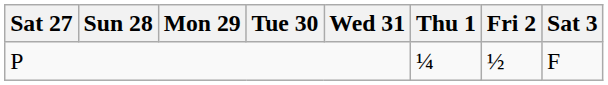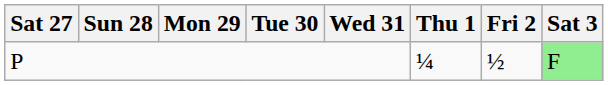(554, 60) no background -> (554, 60) lightgreen background
